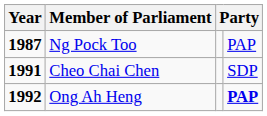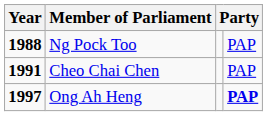(25, 44) 1987 -> (25, 44) 1988
(242, 70) SDP -> (242, 70) PAP
(25, 96) 1992 -> (25, 96) 1997
